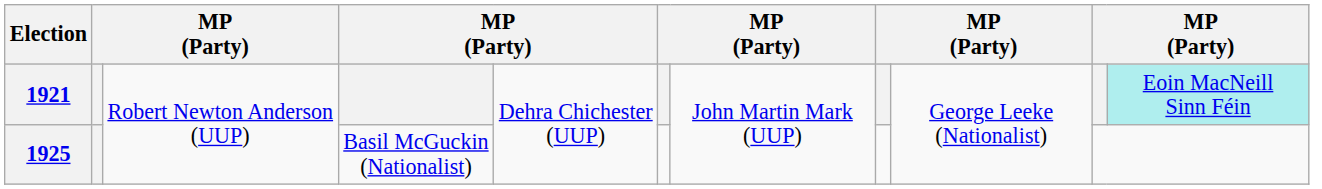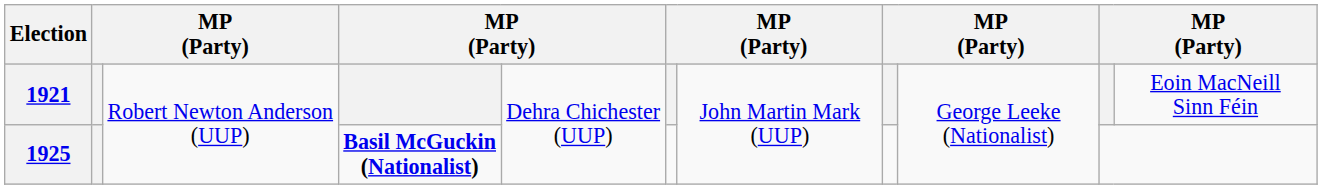(1208, 94) paleturquoise background -> (1215, 94) no background
(416, 154) normal -> (420, 154) bold
